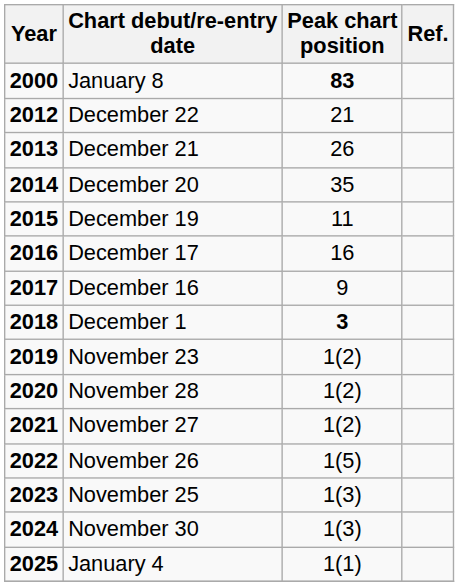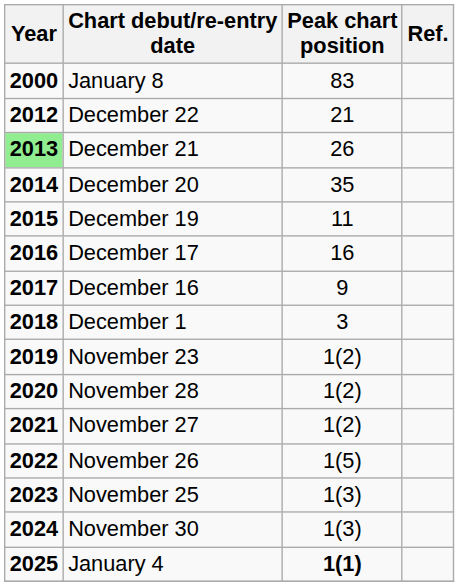(342, 80) bold -> (342, 80) normal
(34, 149) no background -> (34, 149) lightgreen background
(342, 322) bold -> (342, 322) normal
(342, 563) normal -> (342, 563) bold
